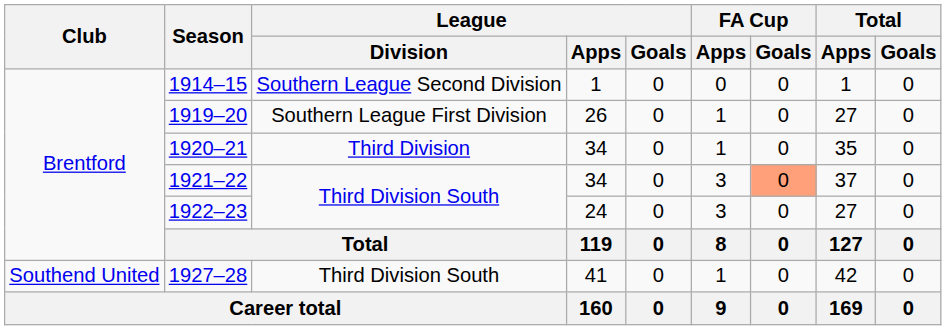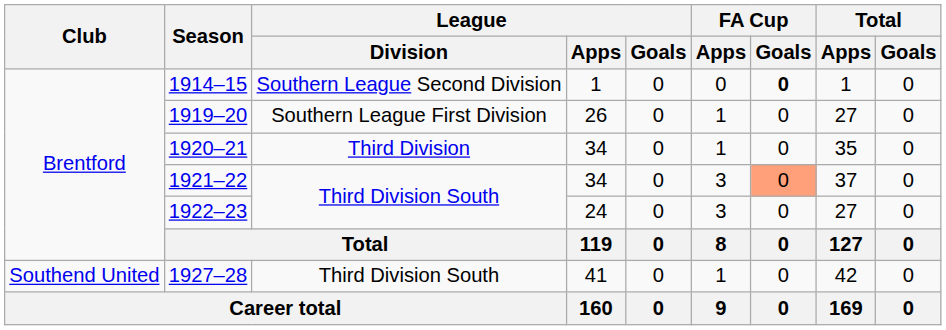(783, 84) normal -> (783, 84) bold
